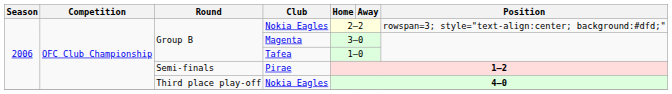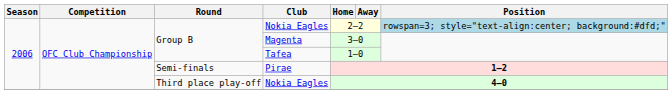(524, 26) no background -> (524, 26) lightblue background
